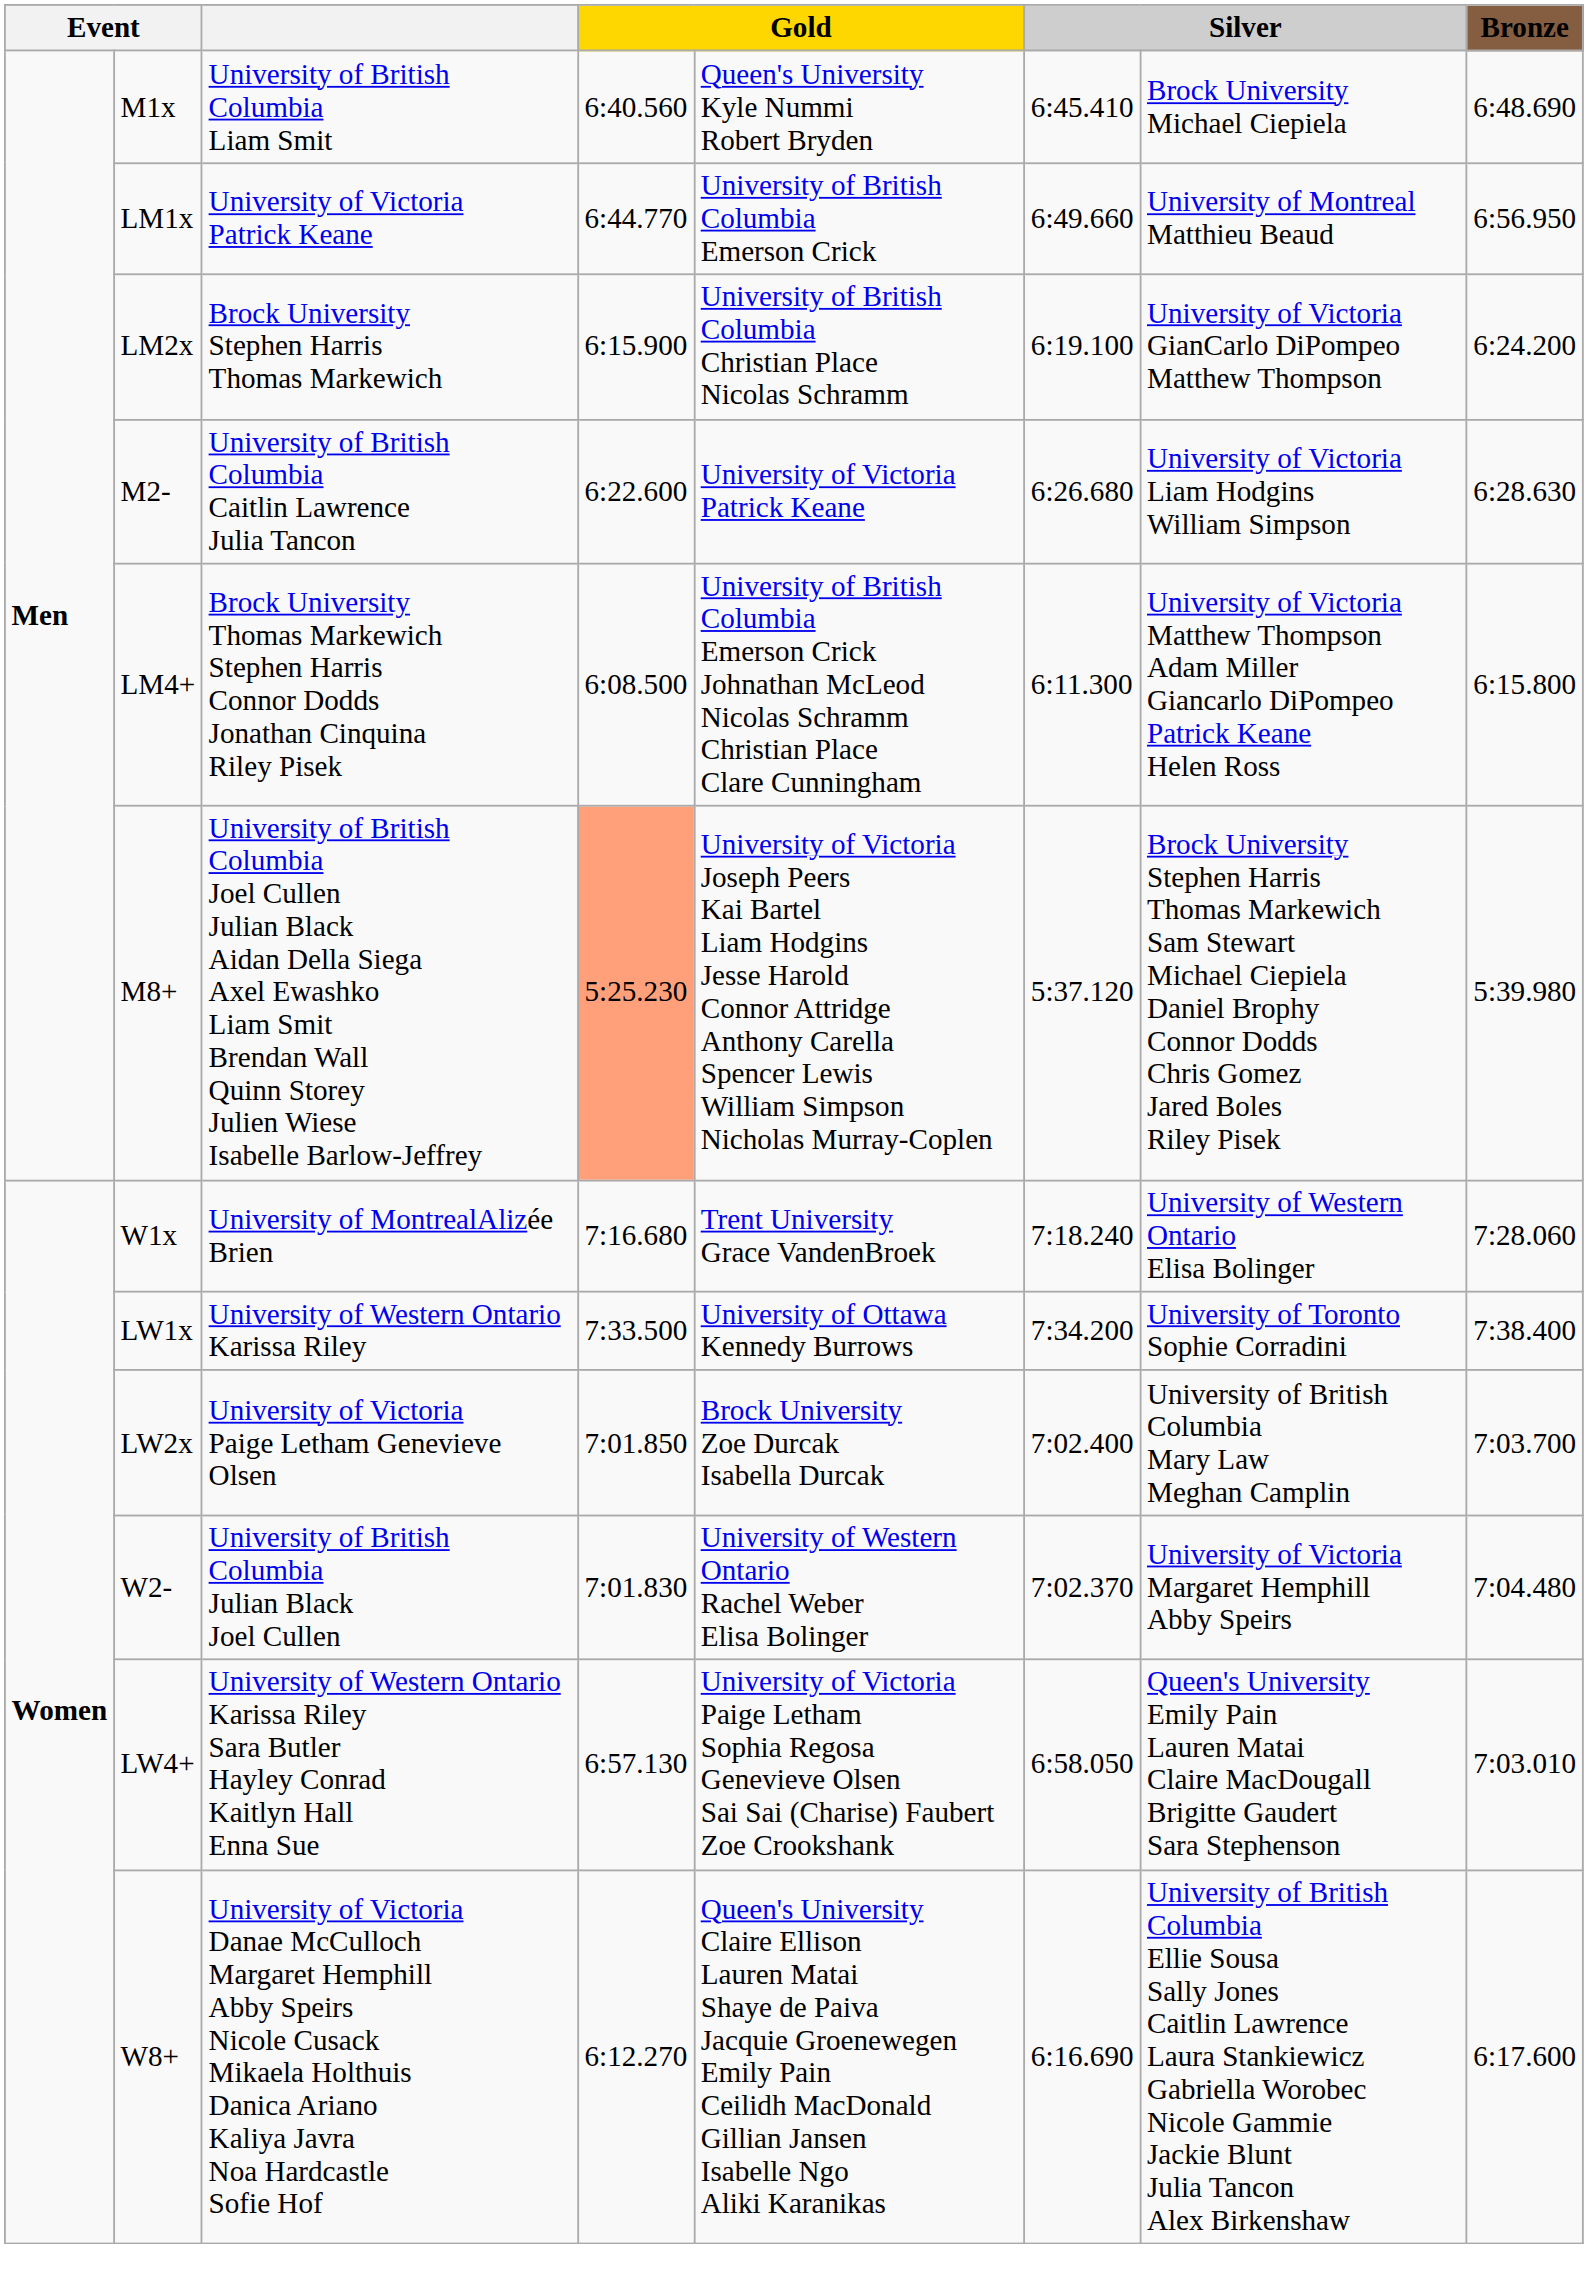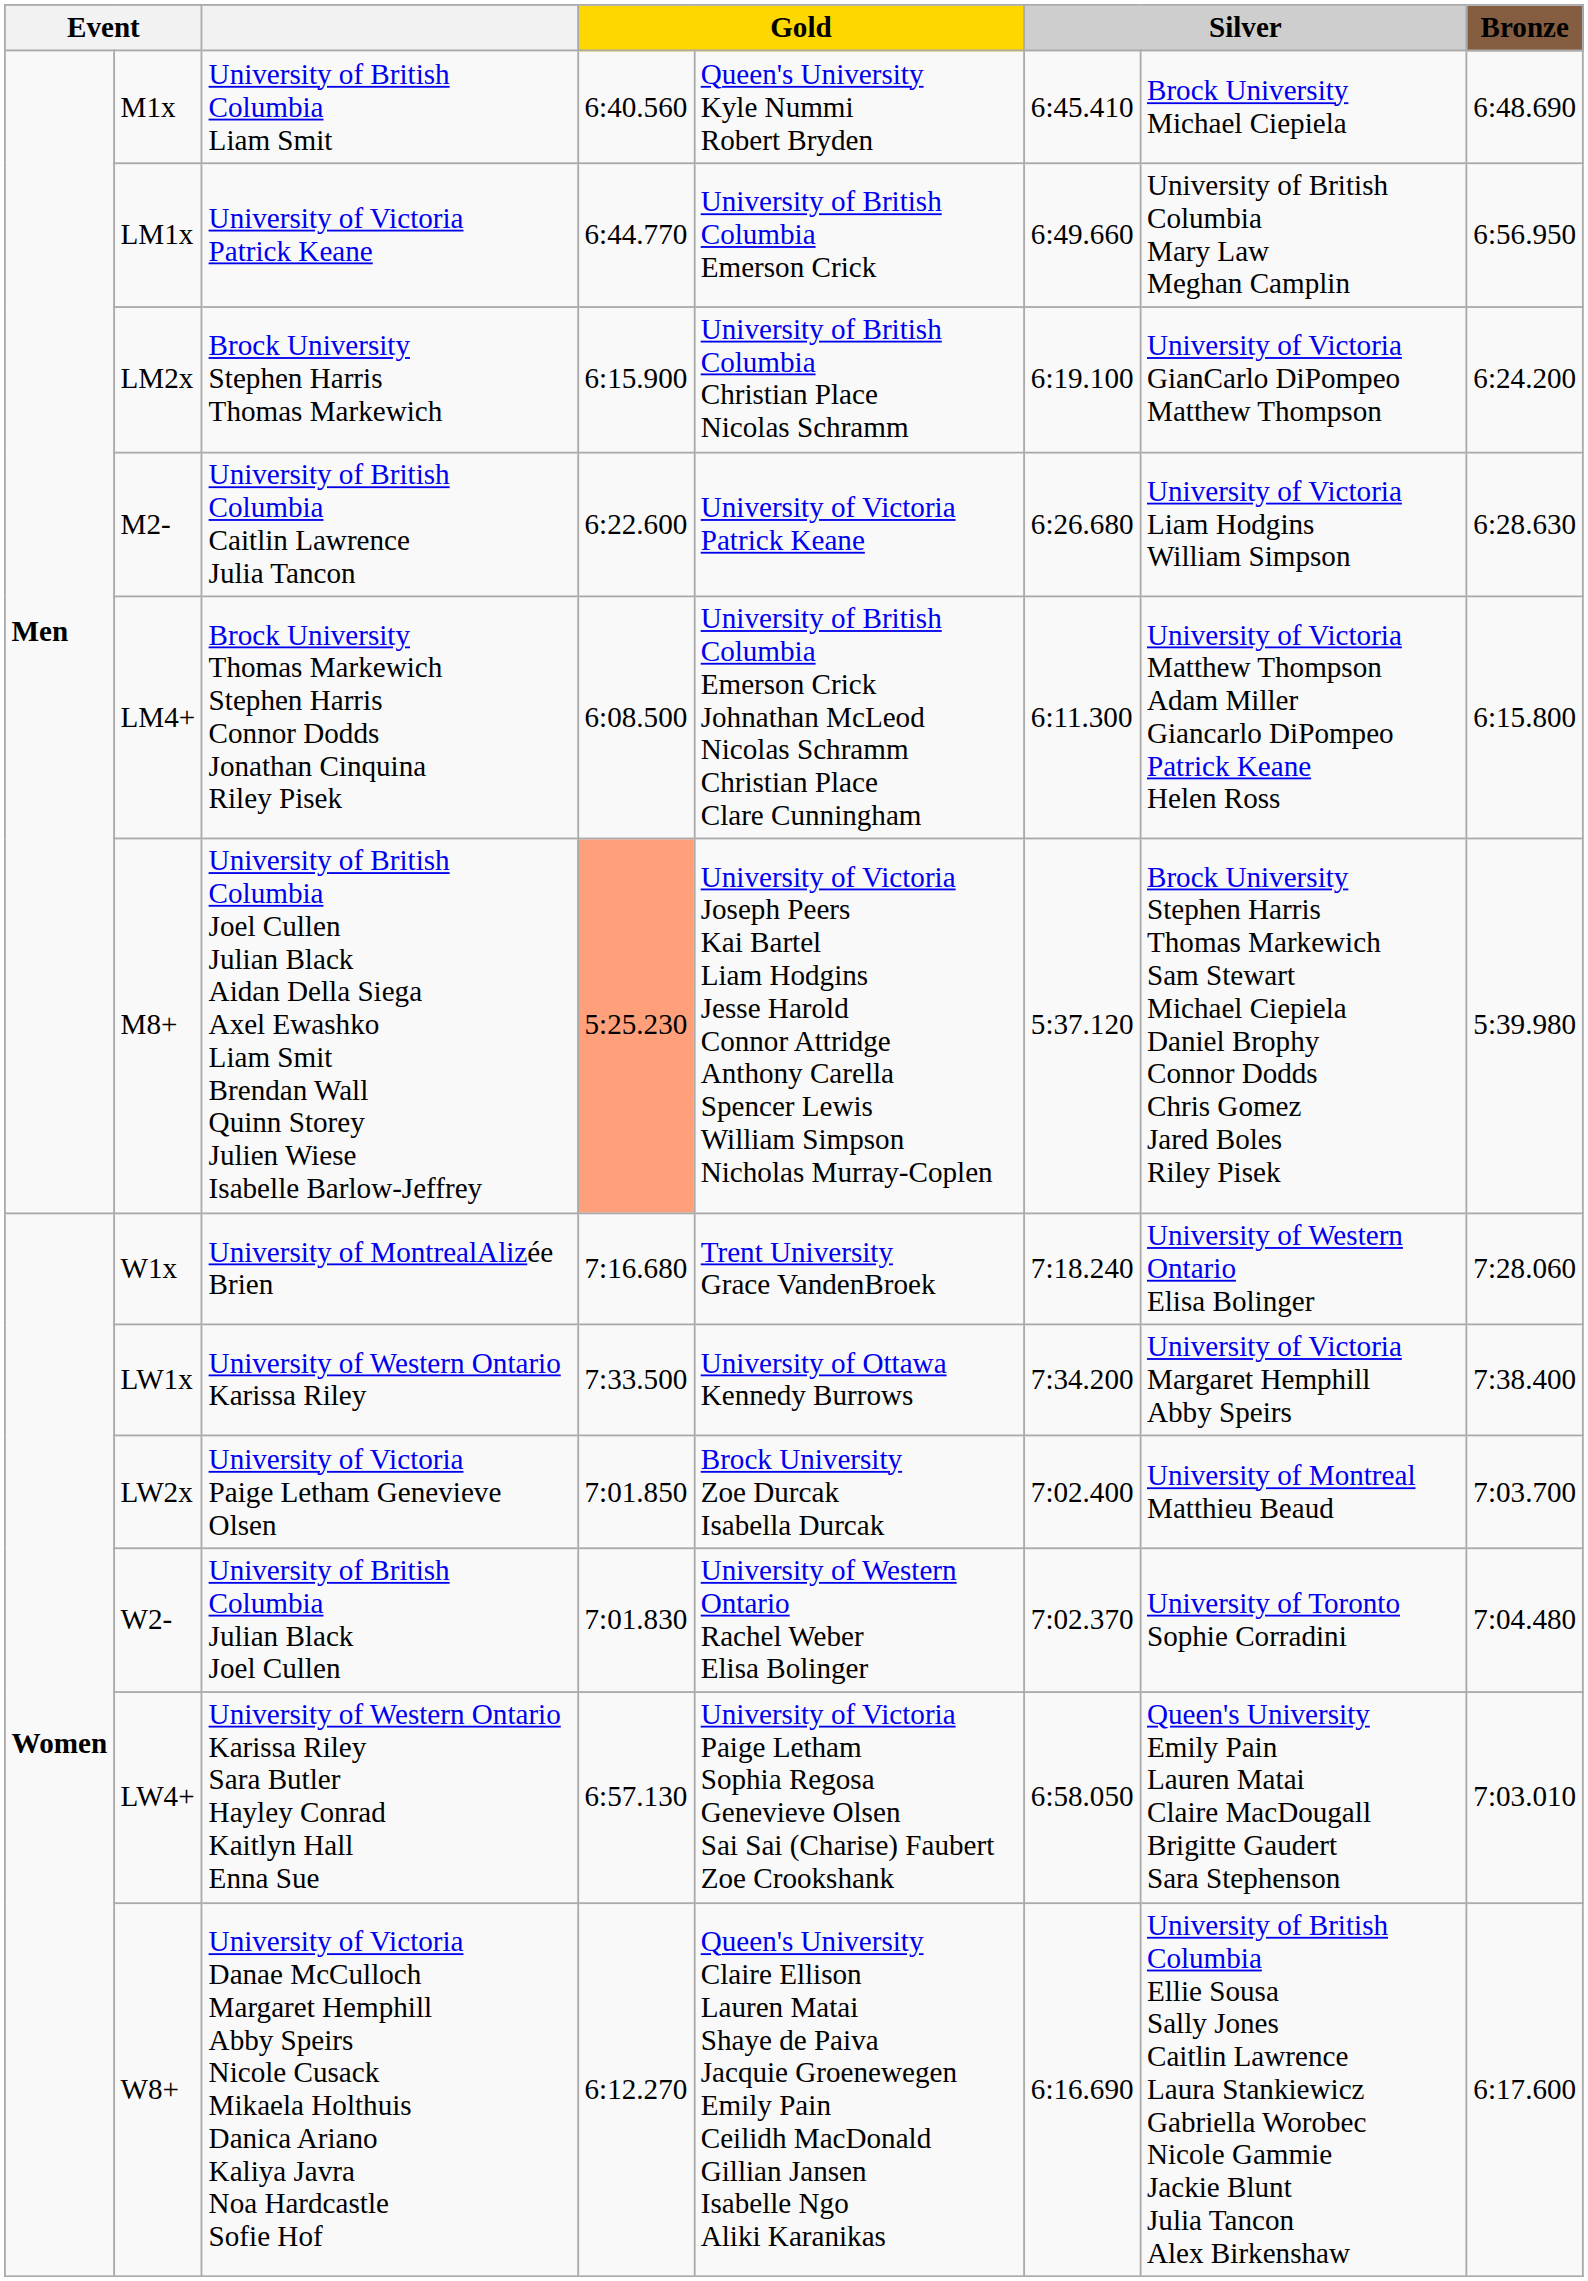(1281, 218) University of Montreal Matthieu Beaud -> (1268, 234) University of British Columbia Mary Law Meghan Camplin
(1273, 1330) University of Toronto Sophie Corradini -> (1274, 1379) University of Victoria Margaret Hemphill Abby Speirs
(1268, 1442) University of British Columbia Mary Law Meghan Camplin -> (1281, 1491) University of Montreal Matthieu Beaud
(1274, 1586) University of Victoria Margaret Hemphill Abby Speirs -> (1273, 1619) University of Toronto Sophie Corradini
